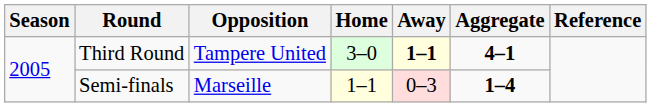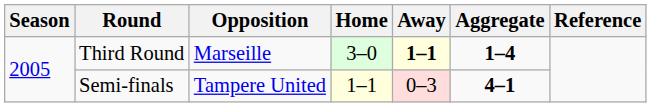(260, 53) Tampere United -> (232, 53) Marseille
(500, 53) 4–1 -> (500, 53) 1–4
(232, 85) Marseille -> (260, 85) Tampere United
(500, 85) 1–4 -> (500, 85) 4–1
